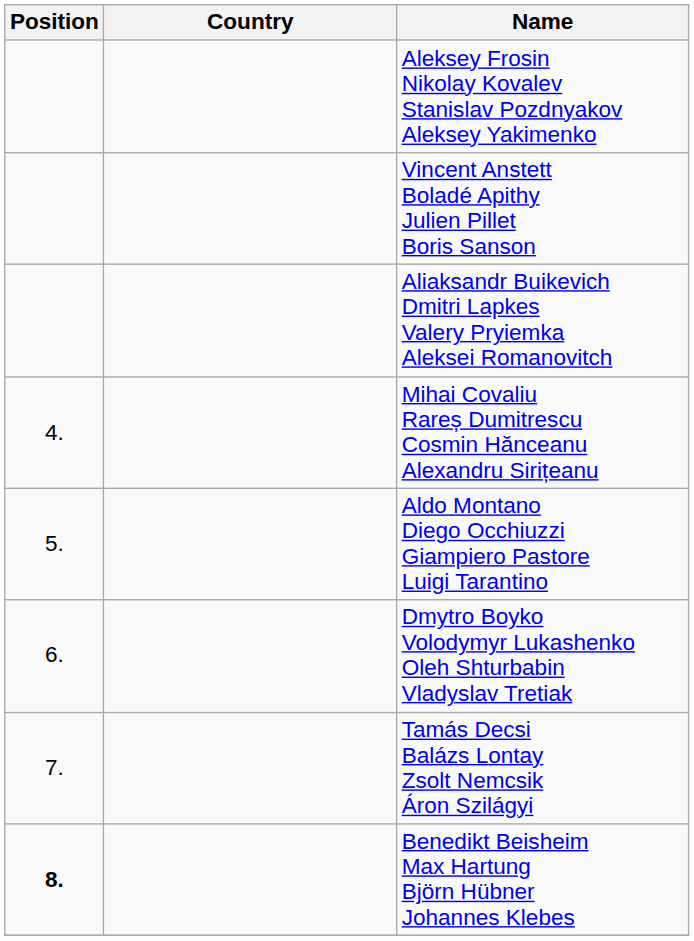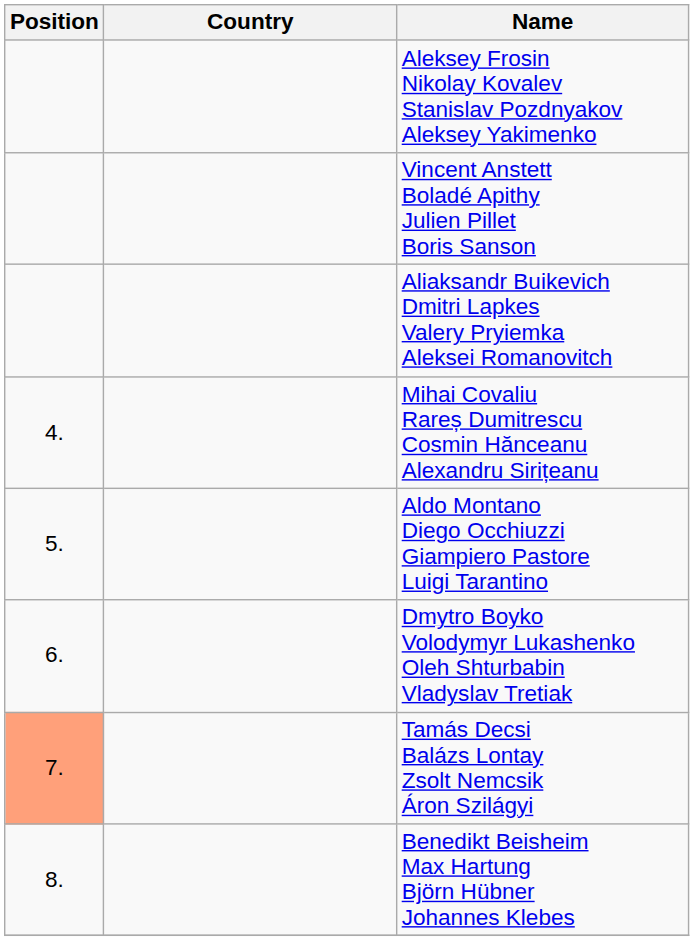(54, 767) no background -> (54, 767) lightsalmon background
(54, 879) bold -> (54, 879) normal
